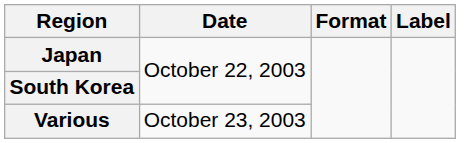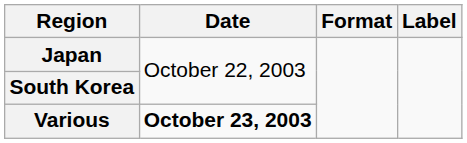(225, 120) normal -> (228, 120) bold
